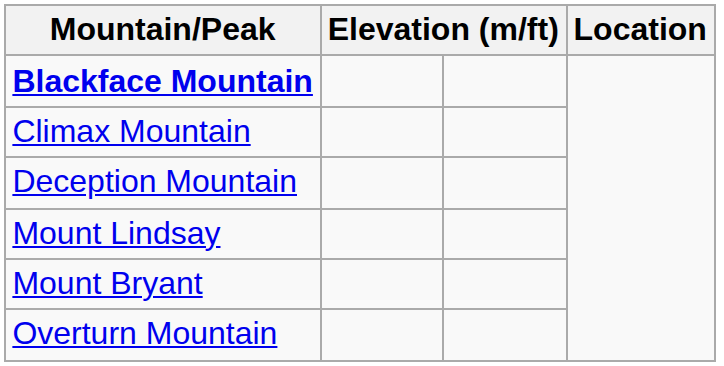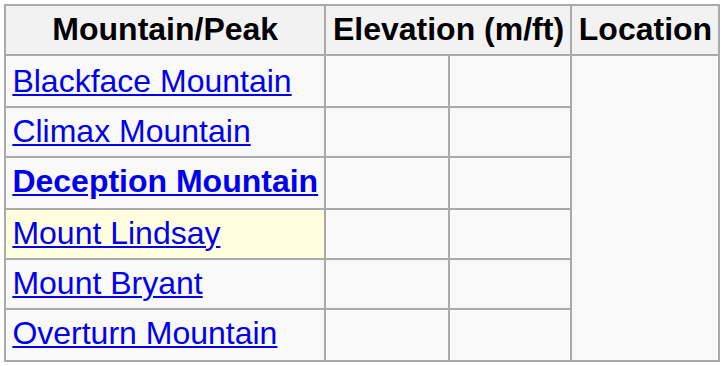(163, 80) bold -> (152, 80) normal
(155, 182) normal -> (165, 182) bold
(116, 232) no background -> (116, 232) lightyellow background
